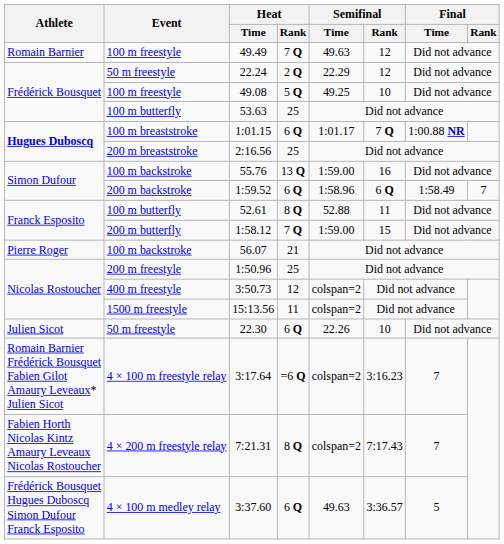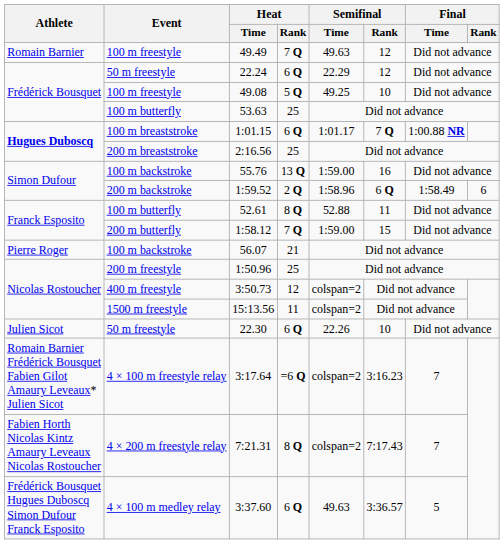(293, 72) 2 Q -> (293, 72) 6 Q
(293, 191) 6 Q -> (293, 191) 2 Q
(483, 191) 7 -> (483, 191) 6
